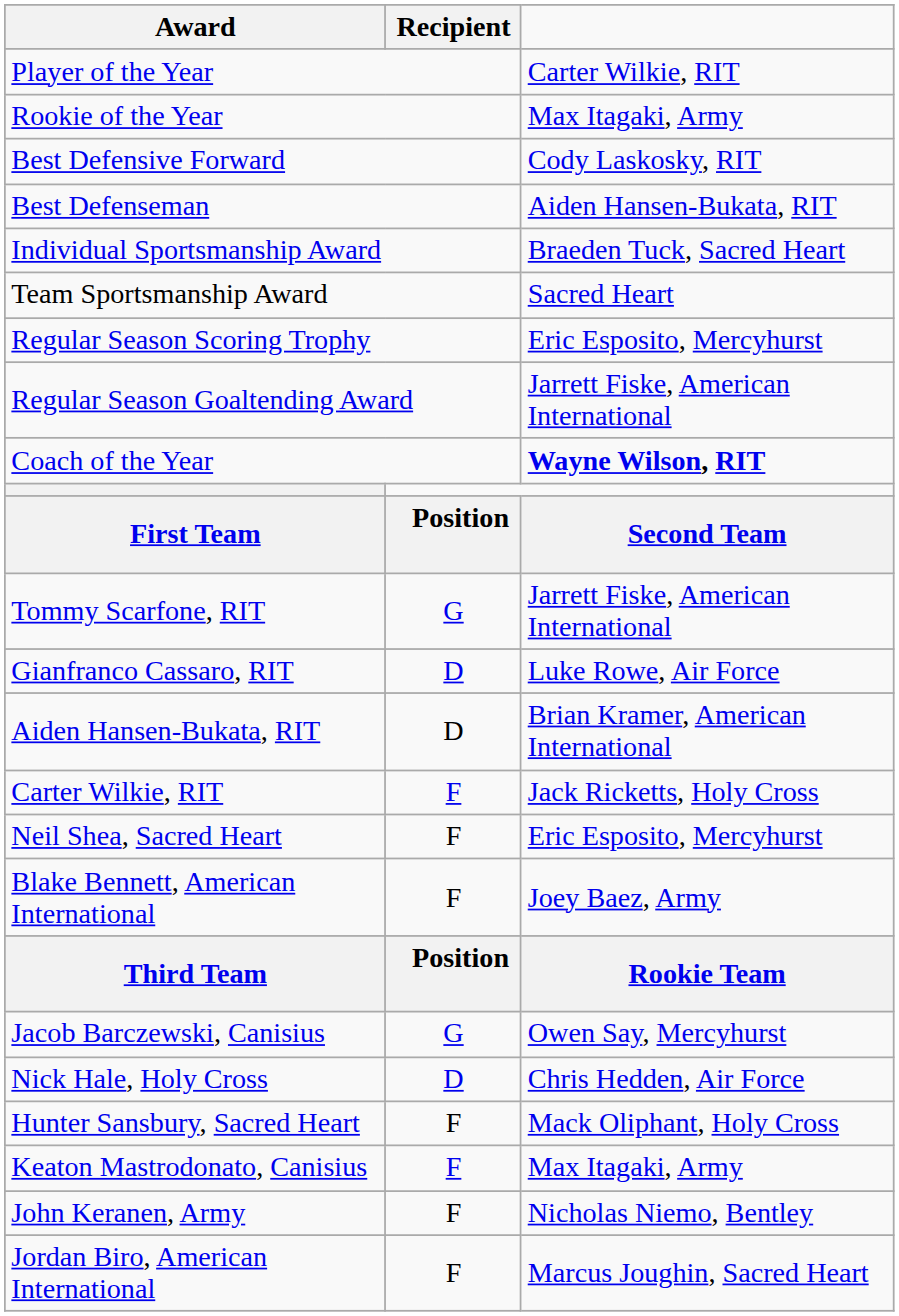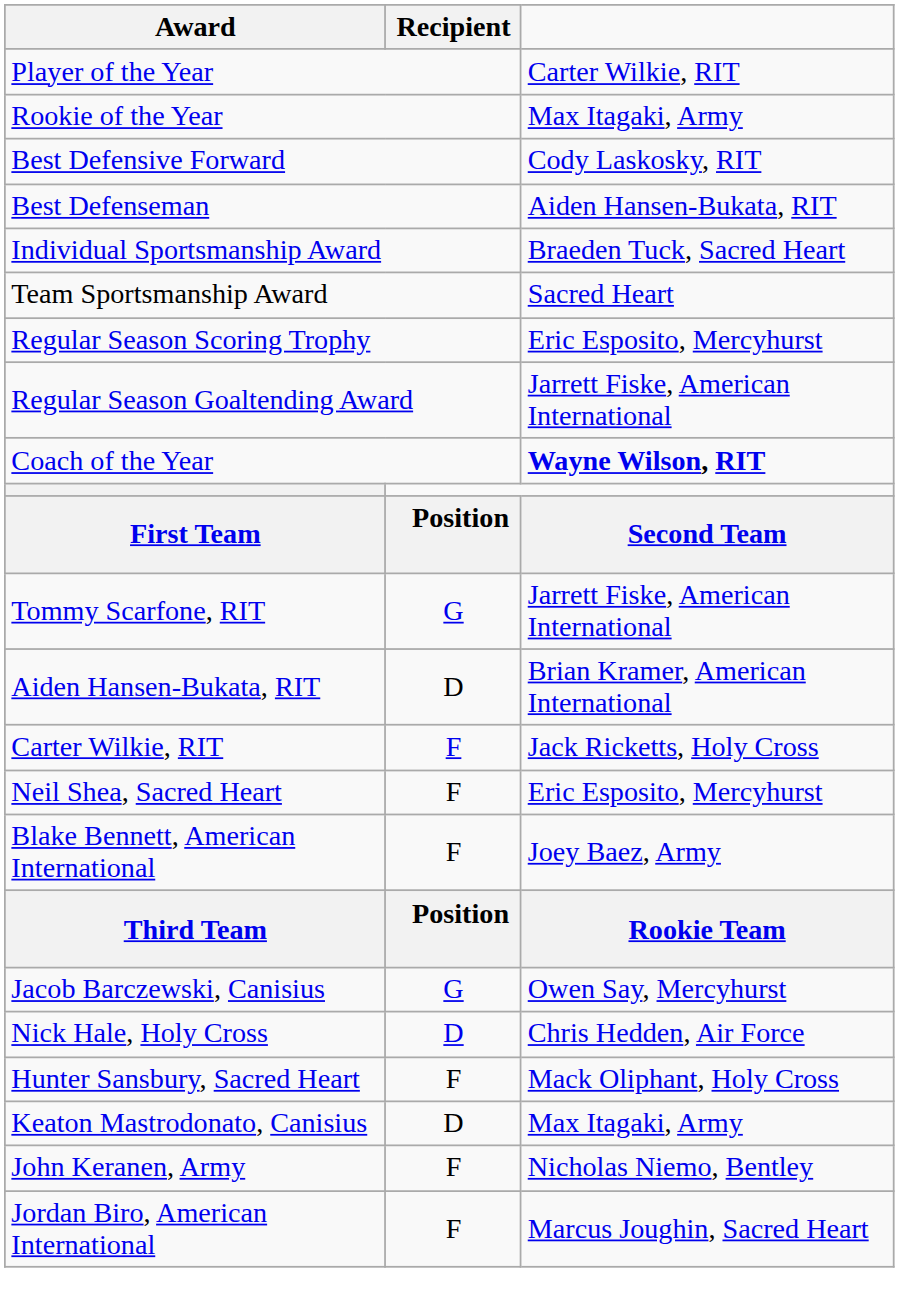- row: (153, 670)
(454, 1167) F -> (454, 1123) D
